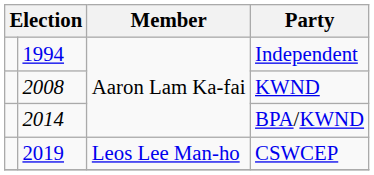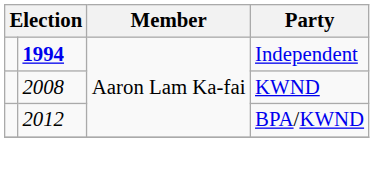(43, 53) normal -> (43, 53) bold
(43, 119) 2014 -> (43, 119) 2012
- row: (297, 152)
